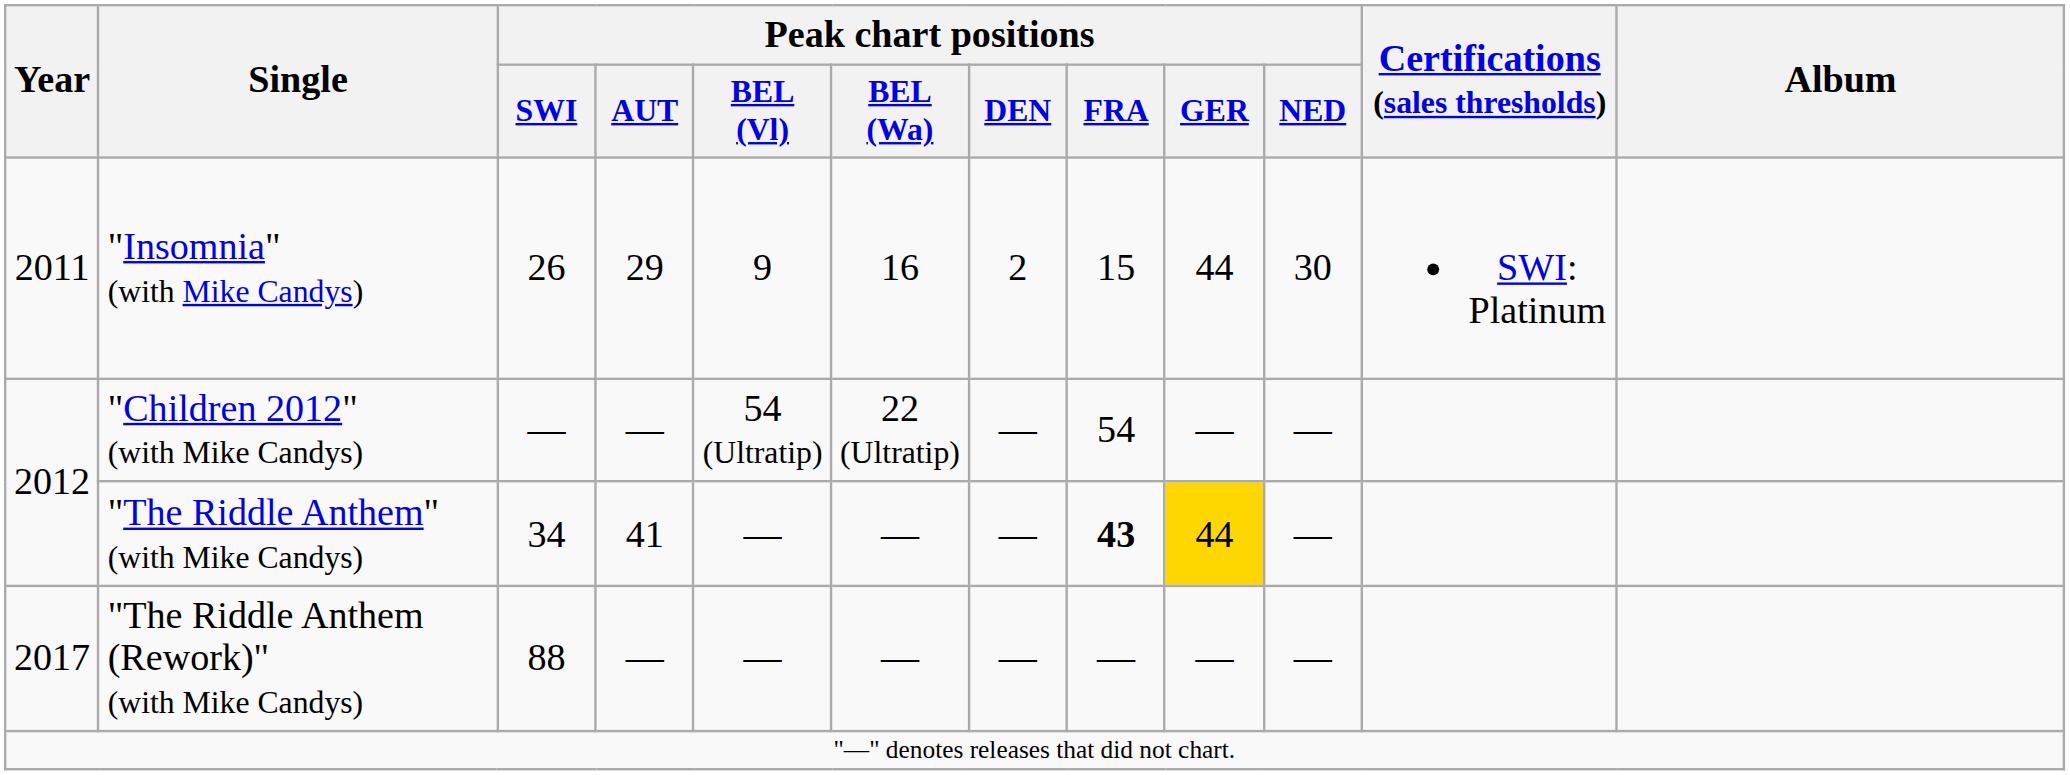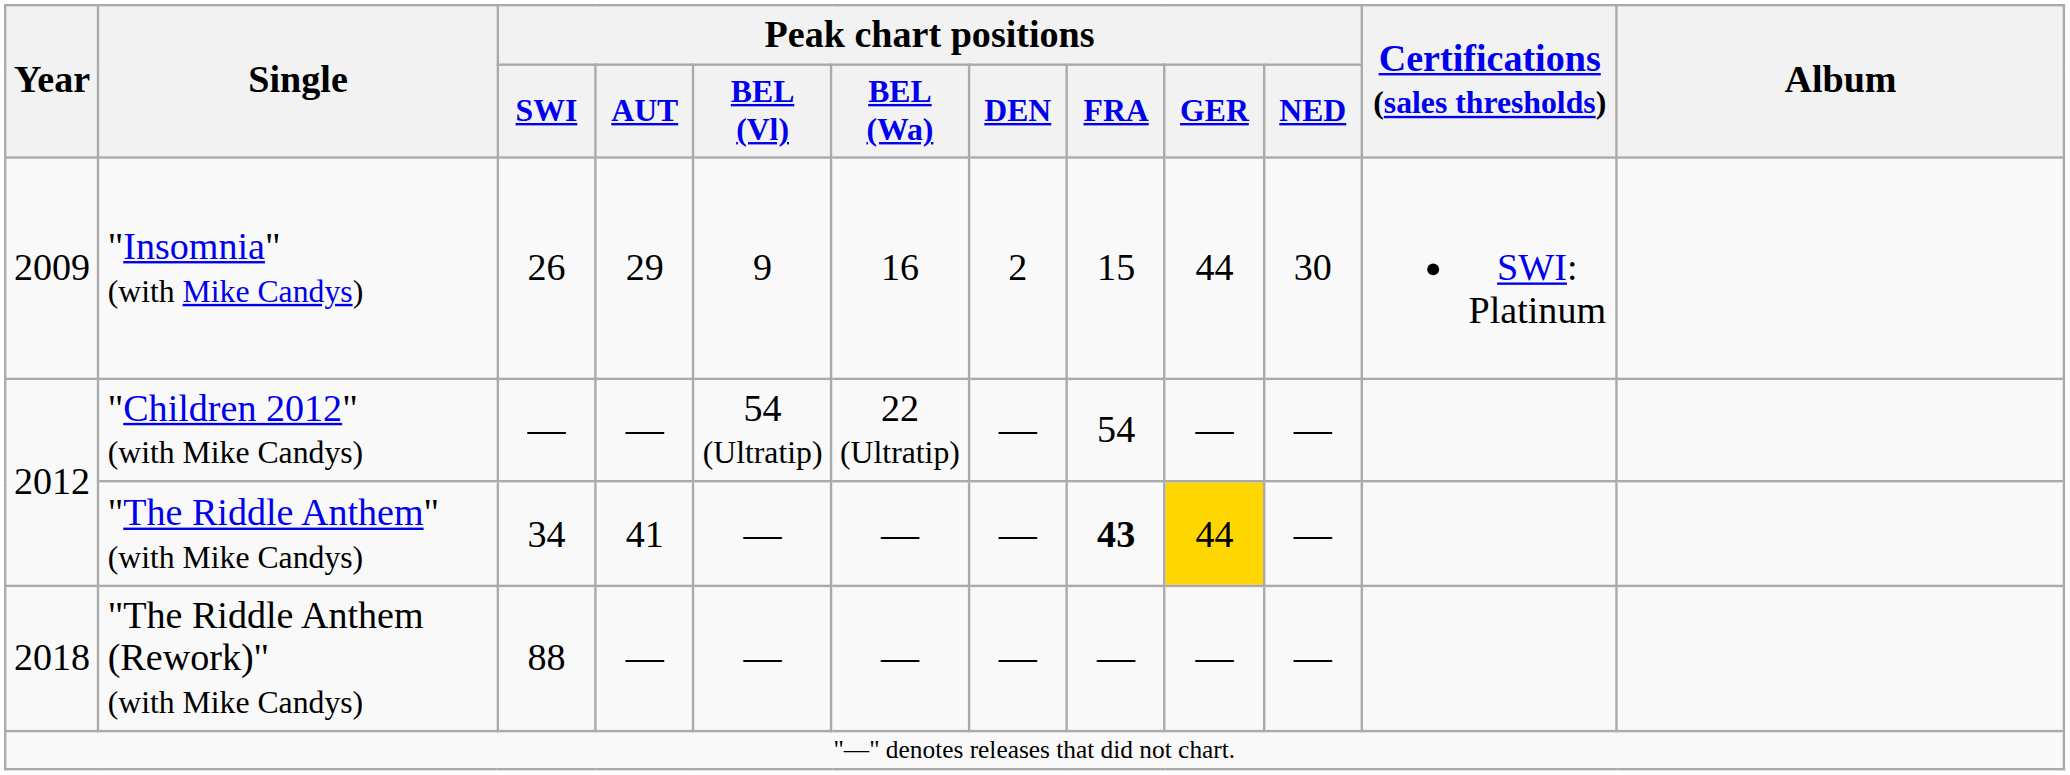(52, 267) 2011 -> (52, 267) 2009
(52, 657) 2017 -> (52, 657) 2018
